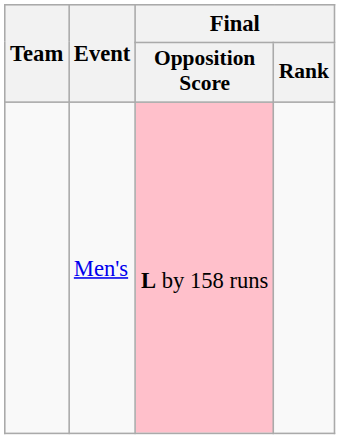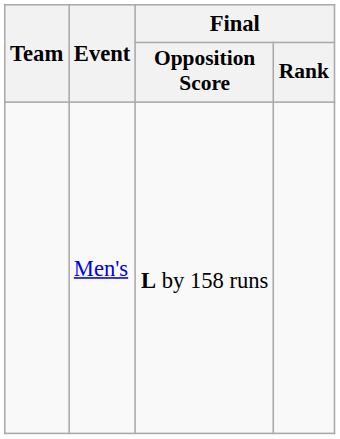(205, 281) pink background -> (205, 281) no background
